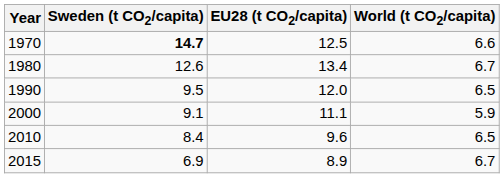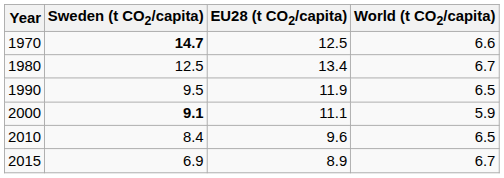(189, 66) 12.6 -> (189, 66) 12.5
(333, 90) 12.0 -> (333, 90) 11.9
(193, 113) normal -> (193, 113) bold
